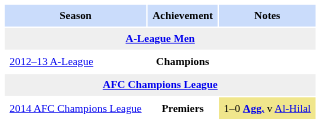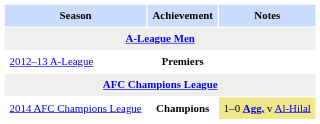(183, 62) Champions -> (183, 62) Premiers
(183, 108) Premiers -> (183, 108) Champions
